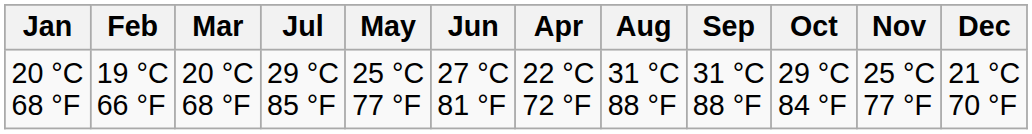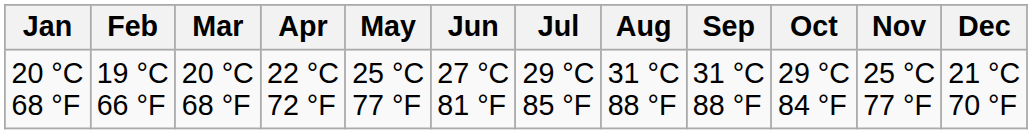columns swapped: (558, 27) <-> (303, 27)
